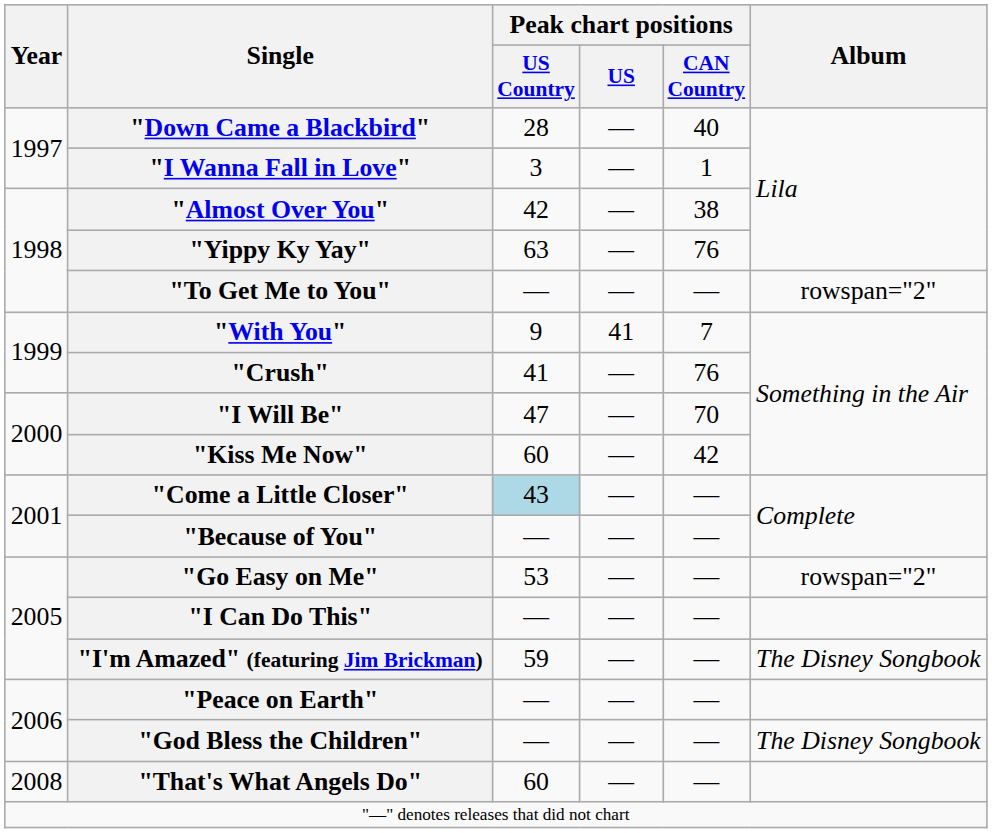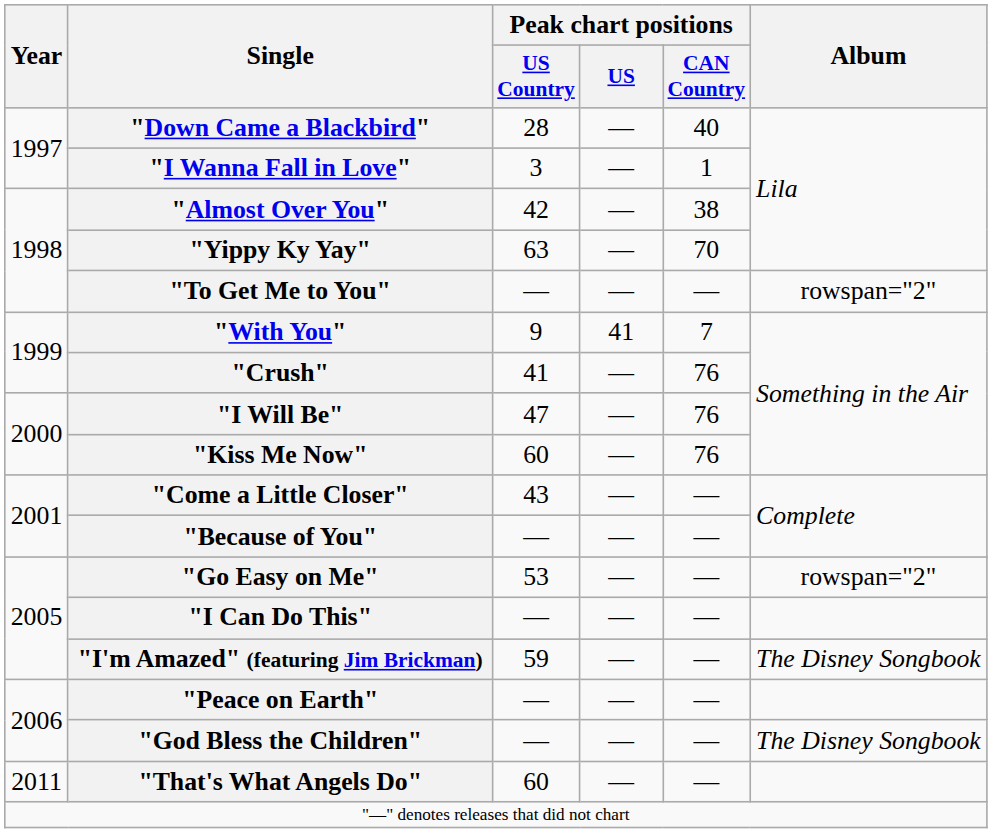(706, 250) 76 -> (706, 250) 70
(706, 413) 70 -> (706, 413) 76
(706, 454) 42 -> (706, 454) 76
(536, 495) lightblue background -> (536, 495) no background
(37, 781) 2008 -> (37, 781) 2011
